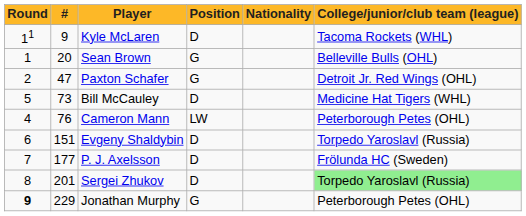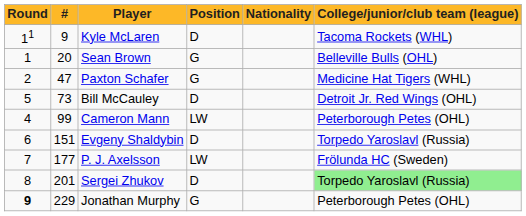(397, 79) Detroit Jr. Red Wings (OHL) -> (394, 79) Medicine Hat Tigers (WHL)
(394, 99) Medicine Hat Tigers (WHL) -> (397, 99) Detroit Jr. Red Wings (OHL)
(64, 119) 76 -> (64, 119) 99
(194, 160) D -> (199, 160) LW
